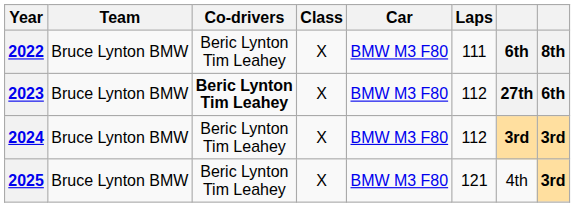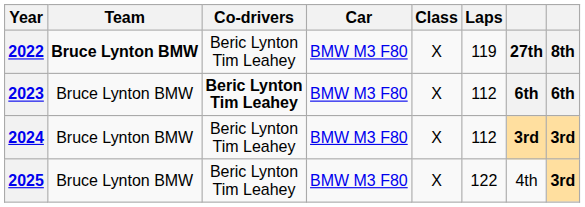columns swapped: (399, 18) <-> (322, 18)
(120, 52) normal -> (125, 52) bold
(474, 52) 111 -> (484, 52) 119
(517, 52) 6th -> (527, 52) 27th
(517, 95) 27th -> (527, 95) 6th
(474, 181) 121 -> (484, 181) 122
